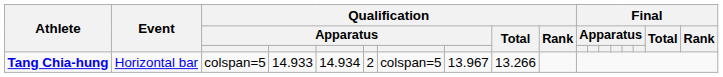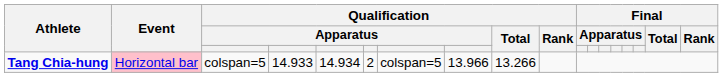(156, 63) no background -> (156, 63) pink background
(468, 63) 13.967 -> (468, 63) 13.966
